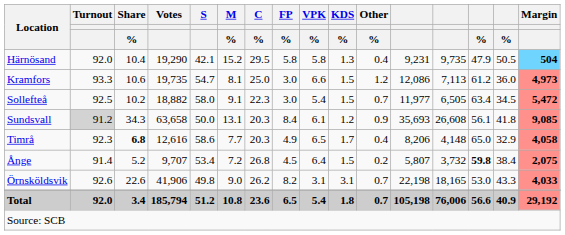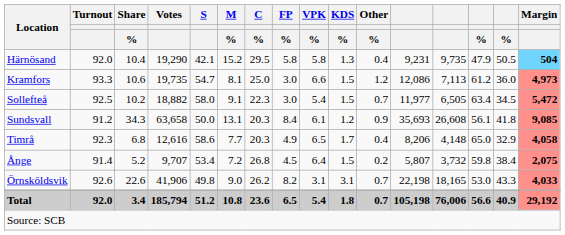(103, 120) lightgrey background -> (103, 120) no background
(138, 140) bold -> (138, 140) normal
(481, 160) bold -> (481, 160) normal
